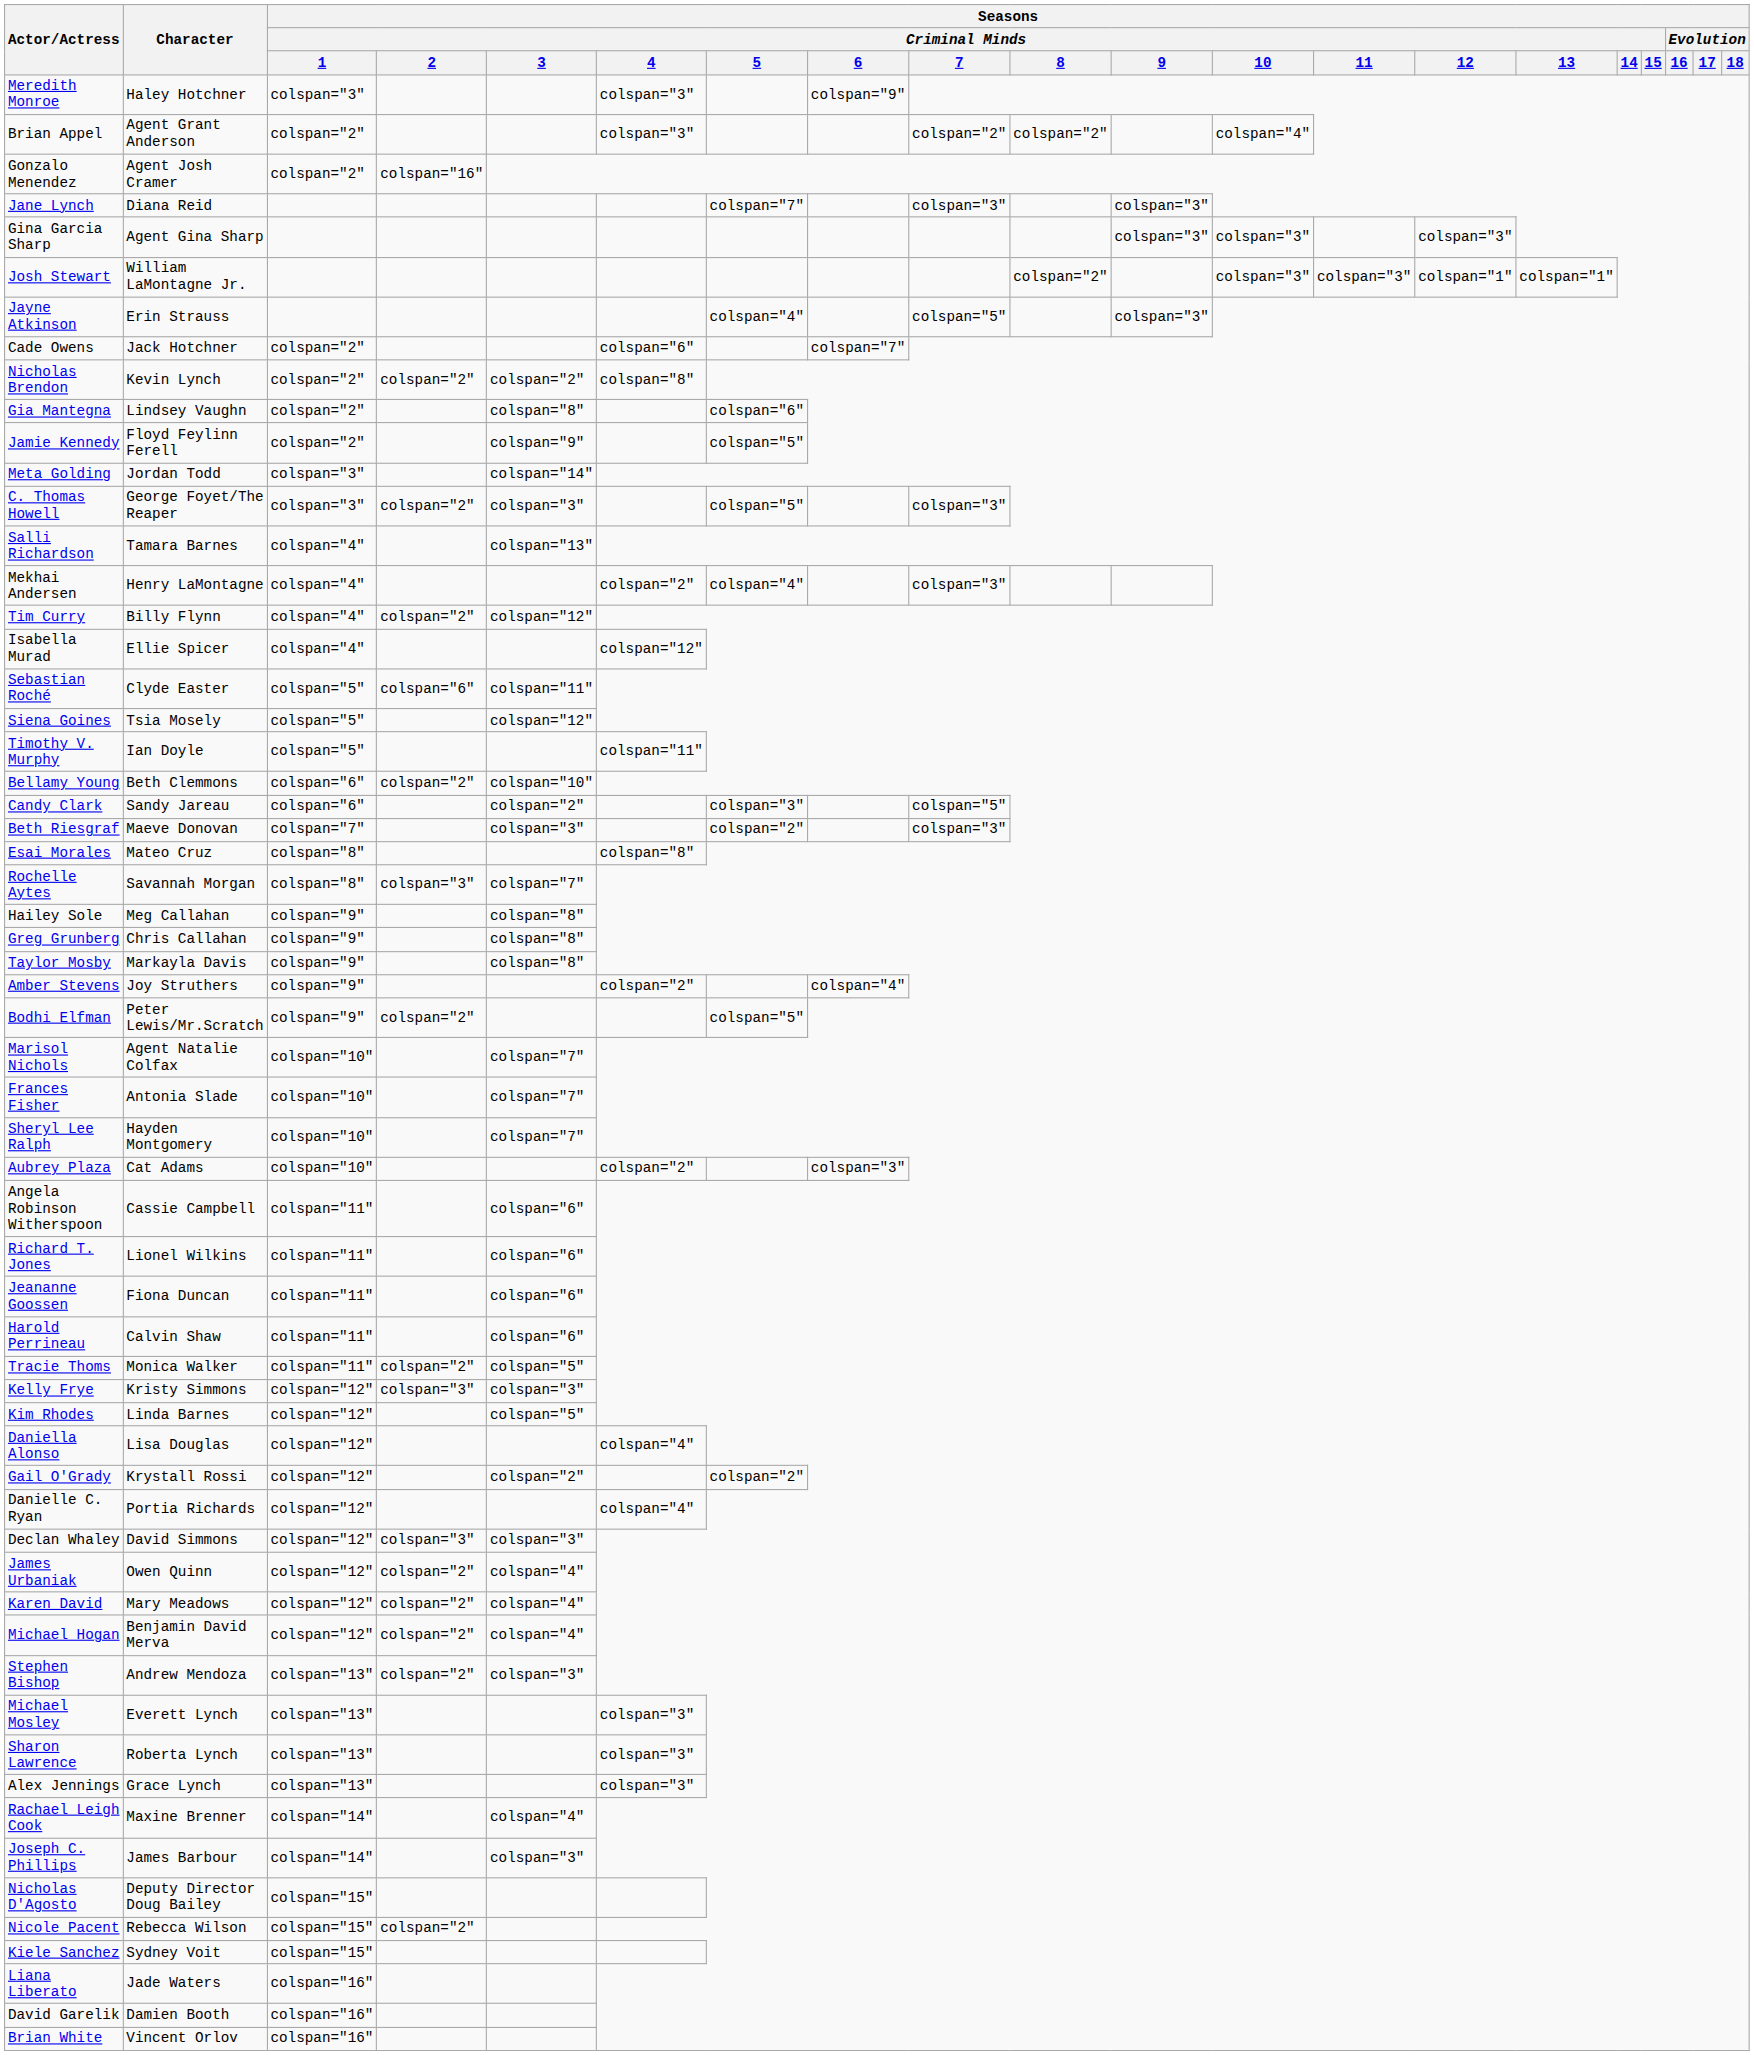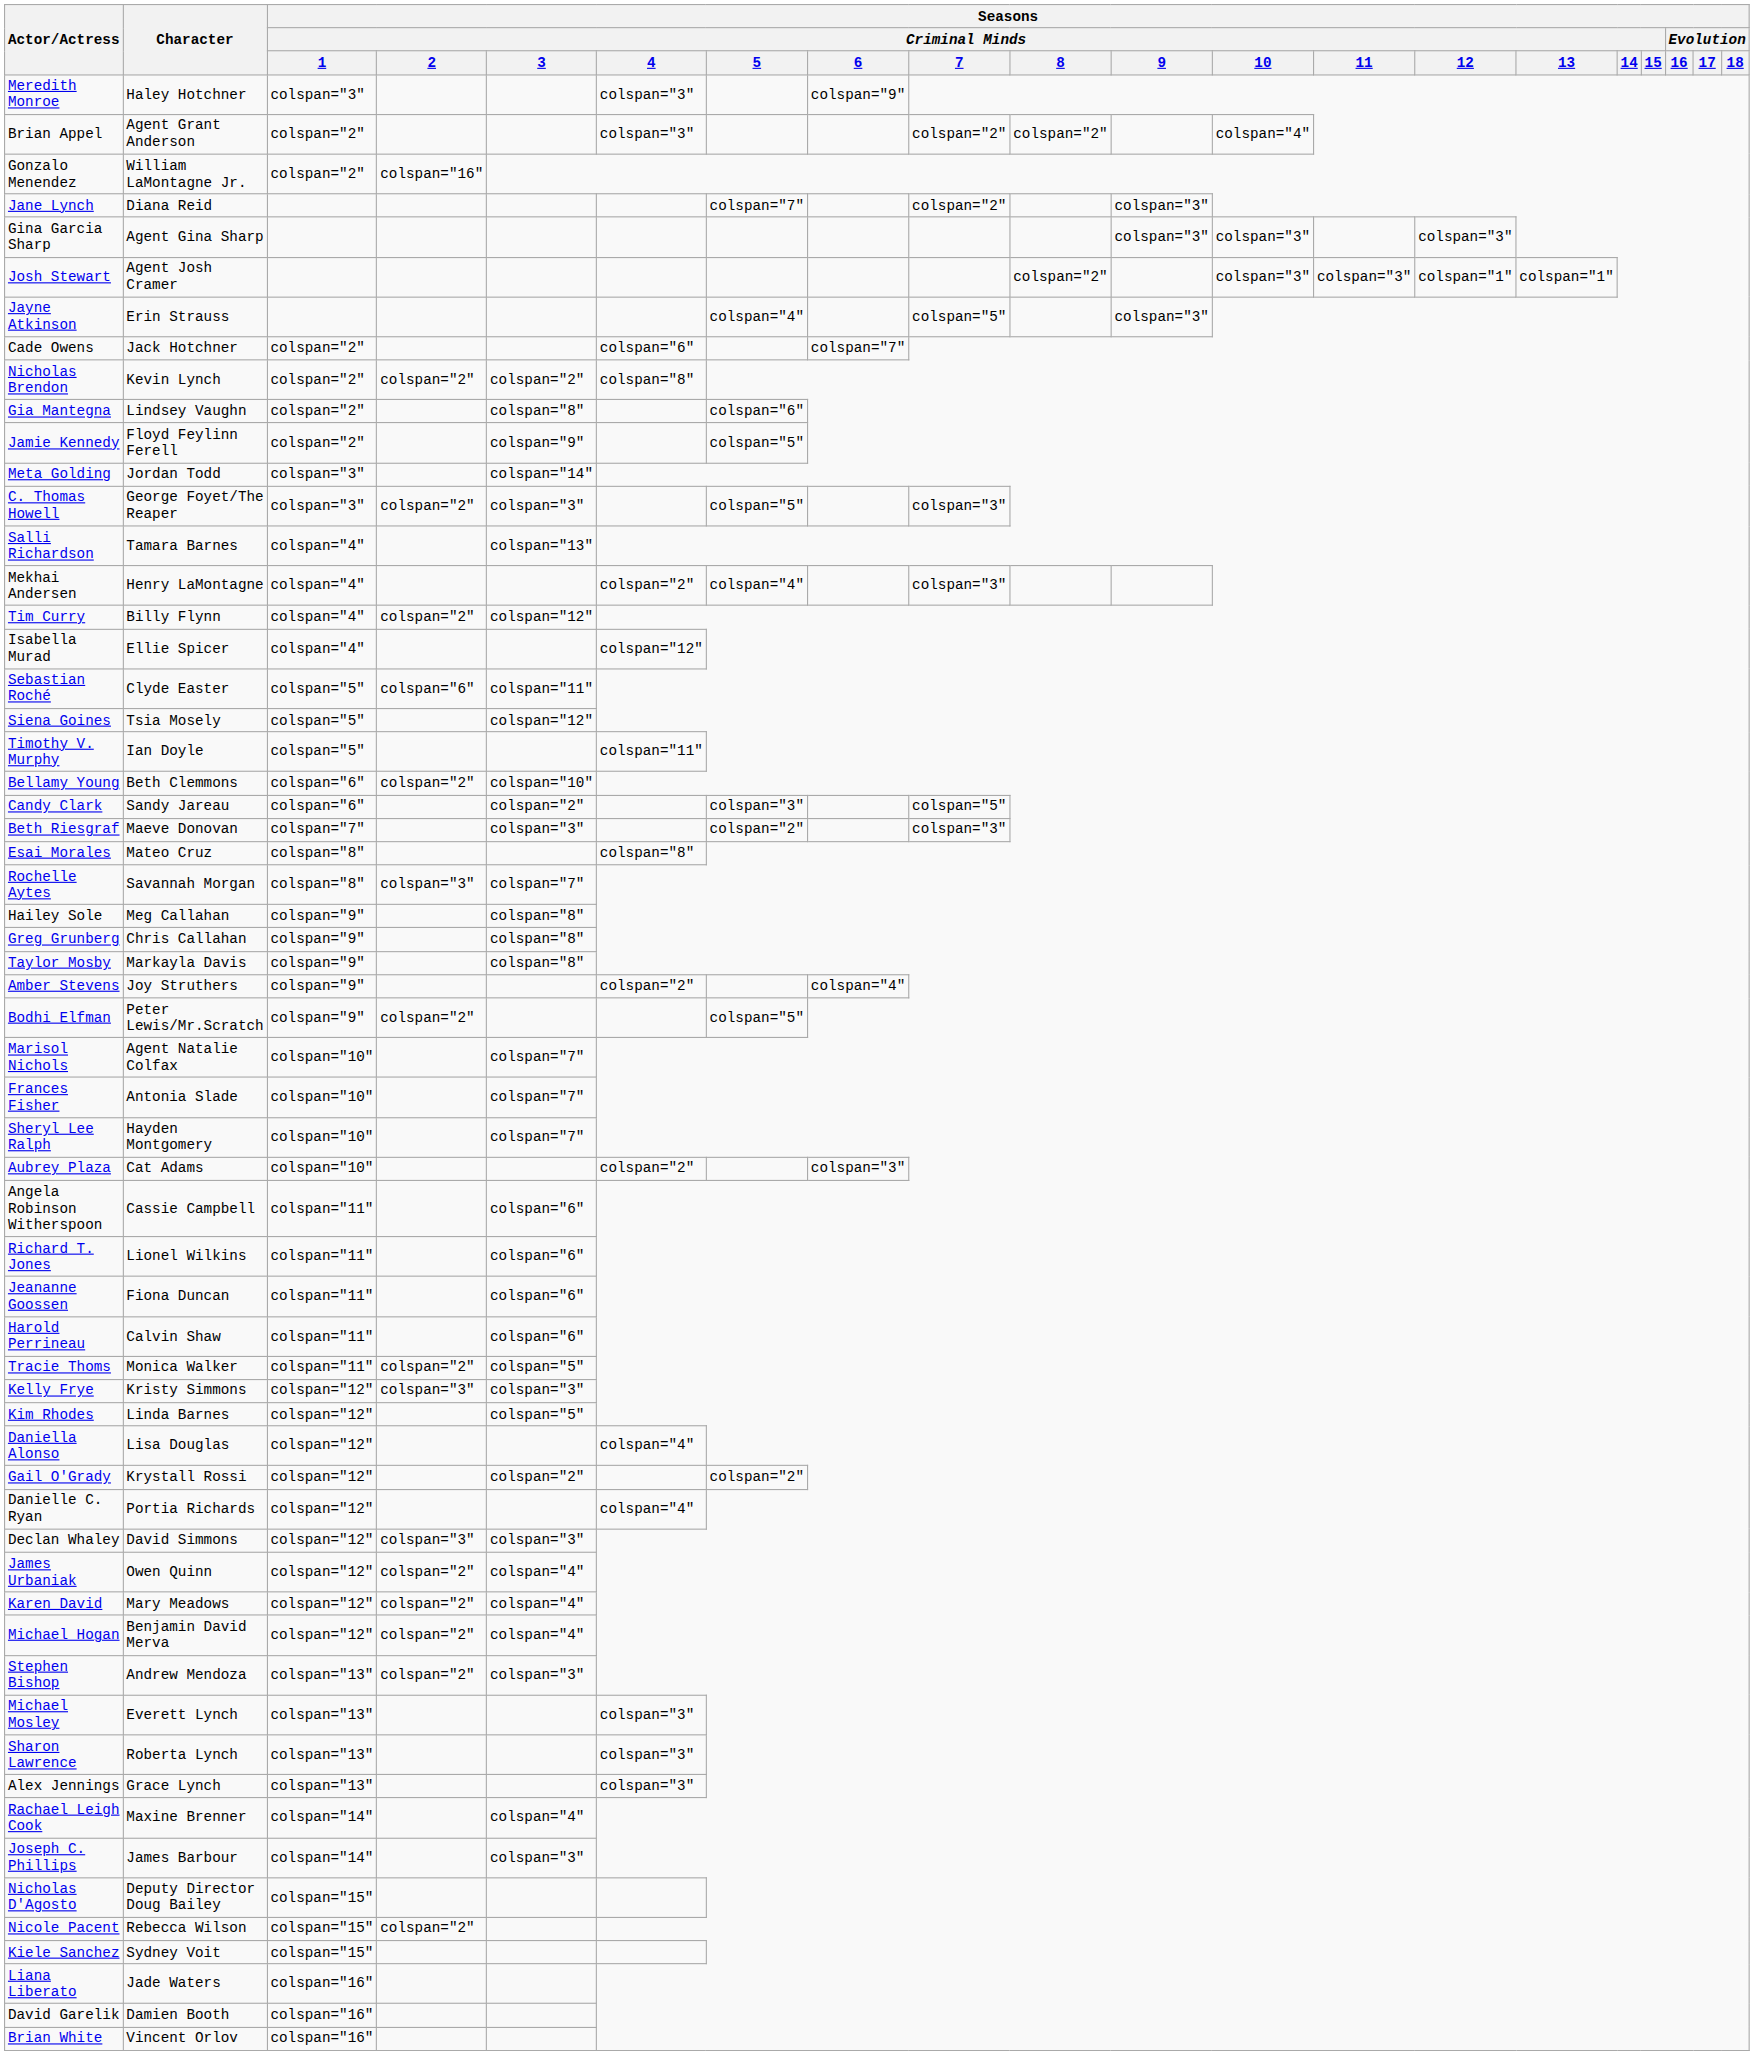(169, 174) Agent Josh Cramer -> (186, 174) William LaMontagne Jr.
(959, 206) colspan="3" -> (959, 206) colspan="2"
(186, 277) William LaMontagne Jr. -> (169, 277) Agent Josh Cramer
